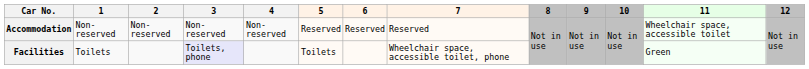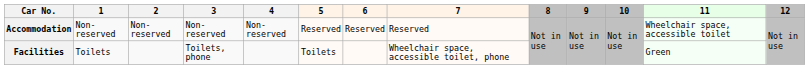(205, 53) lavender background -> (205, 53) no background
